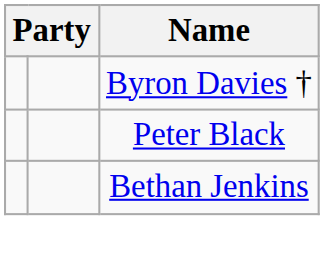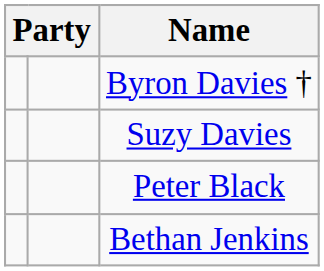+ row: (209, 134)
